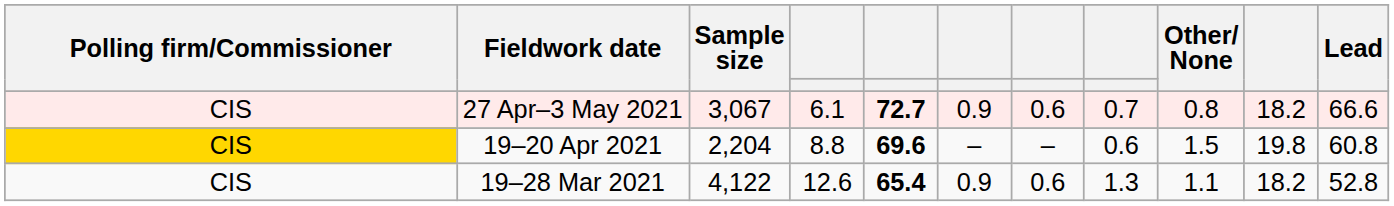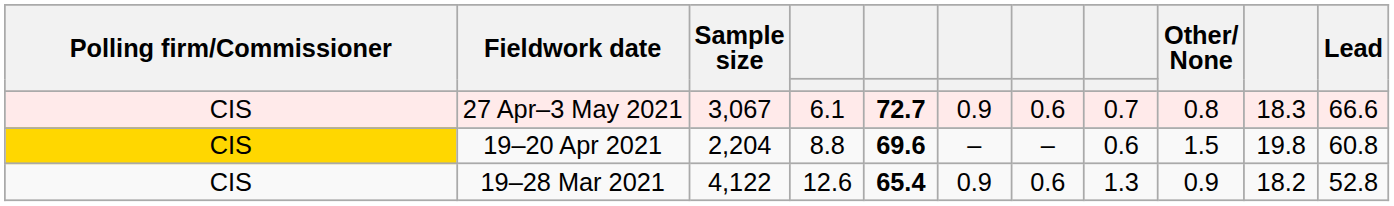(1281, 109) 18.2 -> (1281, 109) 18.3
(1201, 182) 1.1 -> (1201, 182) 0.9
